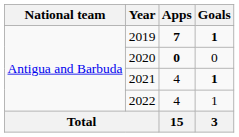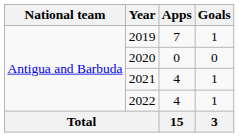(177, 36) bold -> (177, 36) normal
(214, 36) bold -> (214, 36) normal
(177, 57) bold -> (177, 57) normal
(214, 79) bold -> (214, 79) normal
